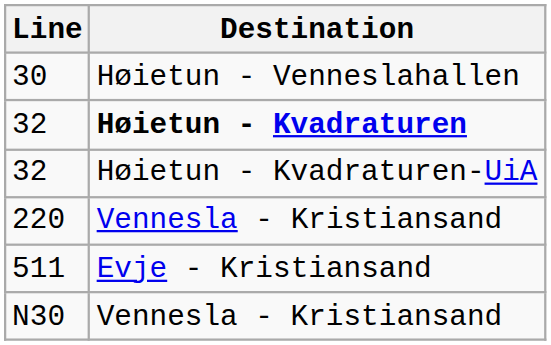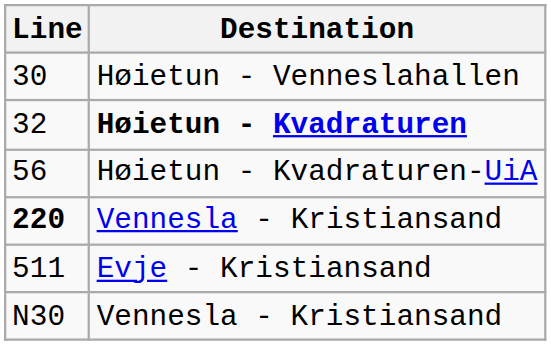(30, 173) 32 -> (30, 173) 56
(39, 221) normal -> (39, 221) bold
